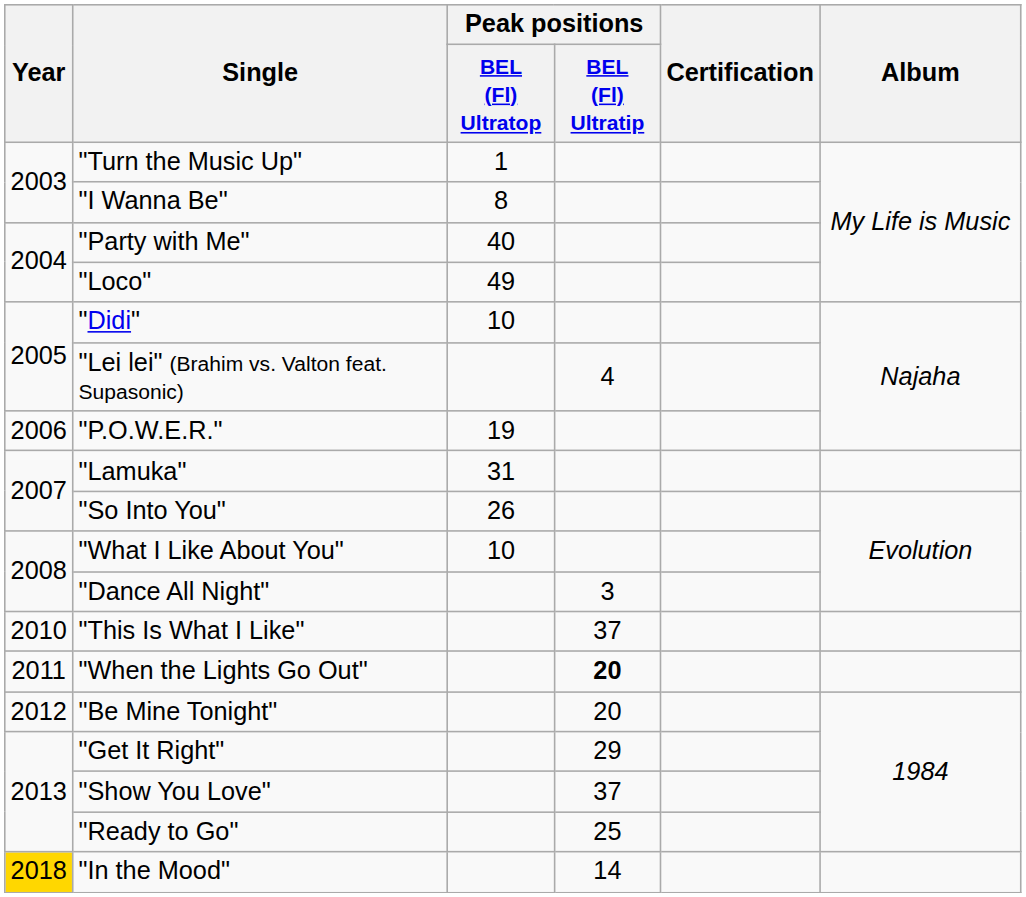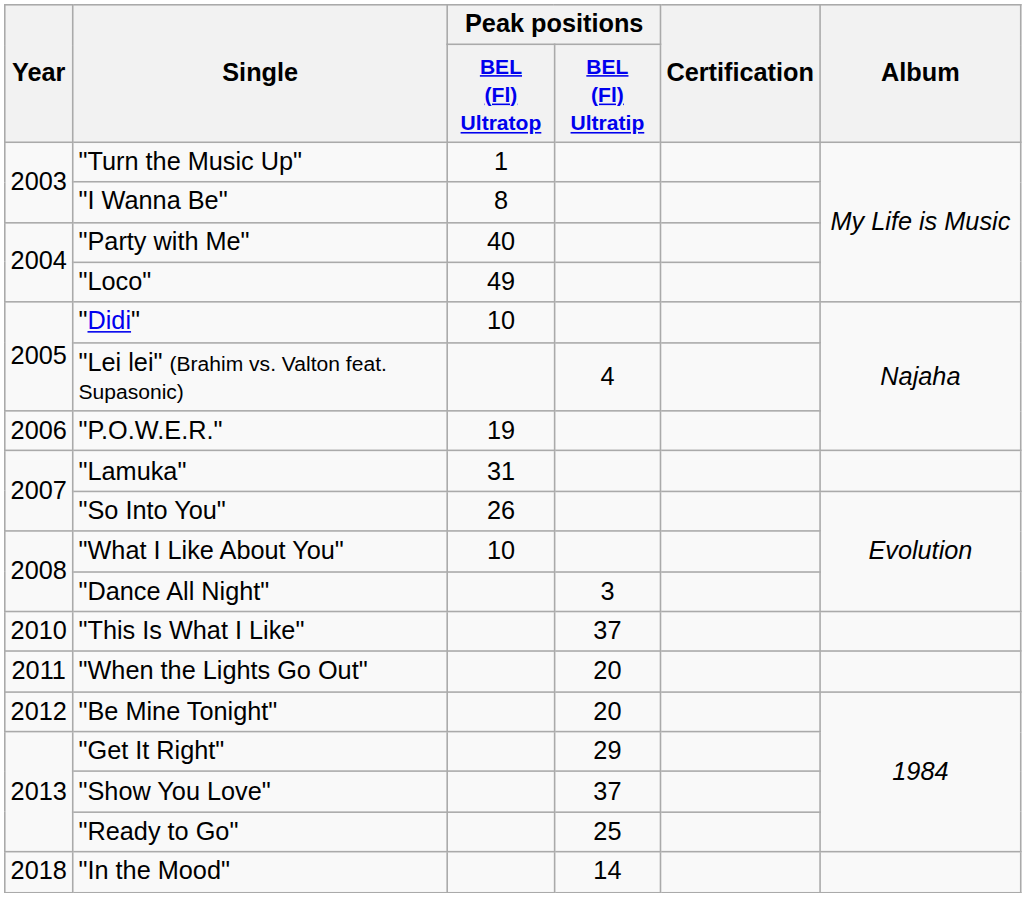(607, 671) bold -> (607, 671) normal
(39, 871) gold background -> (39, 871) no background
